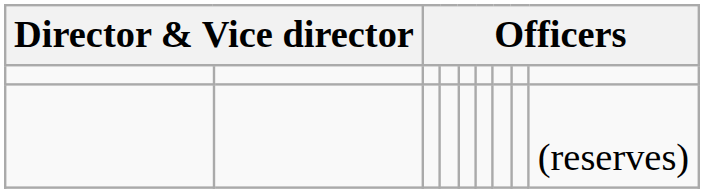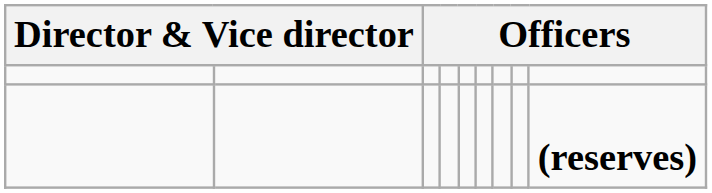(613, 156) normal -> (617, 156) bold
